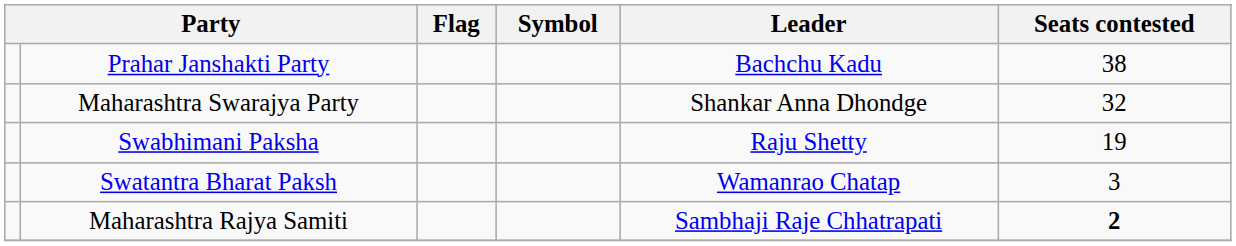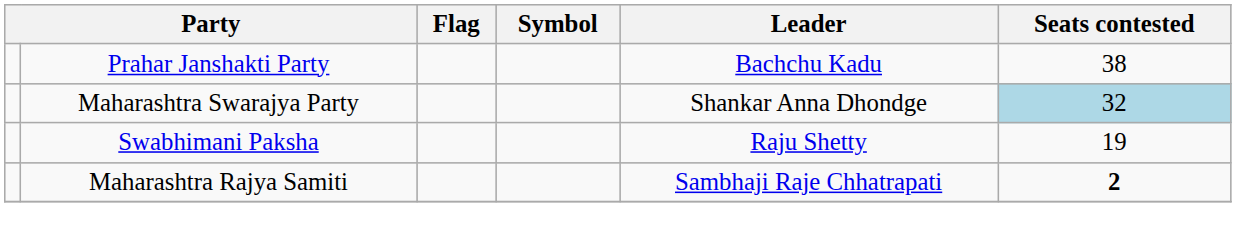(1114, 102) no background -> (1114, 102) lightblue background
- row: (219, 181)
